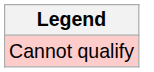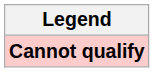(72, 50) normal -> (77, 50) bold
